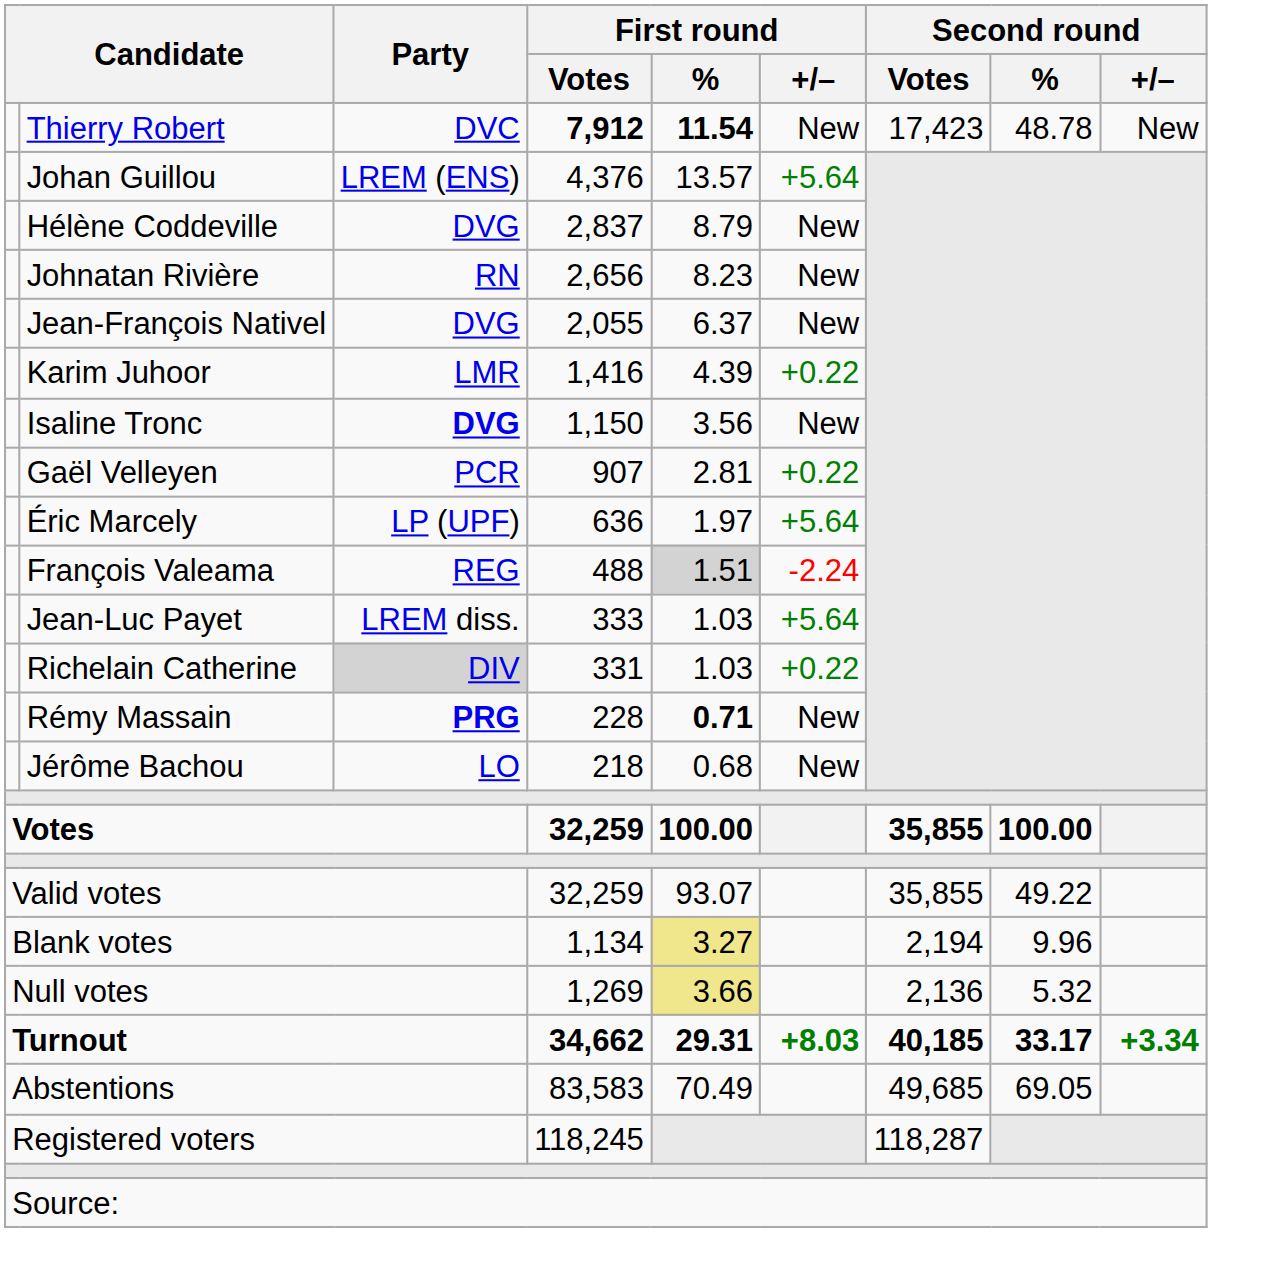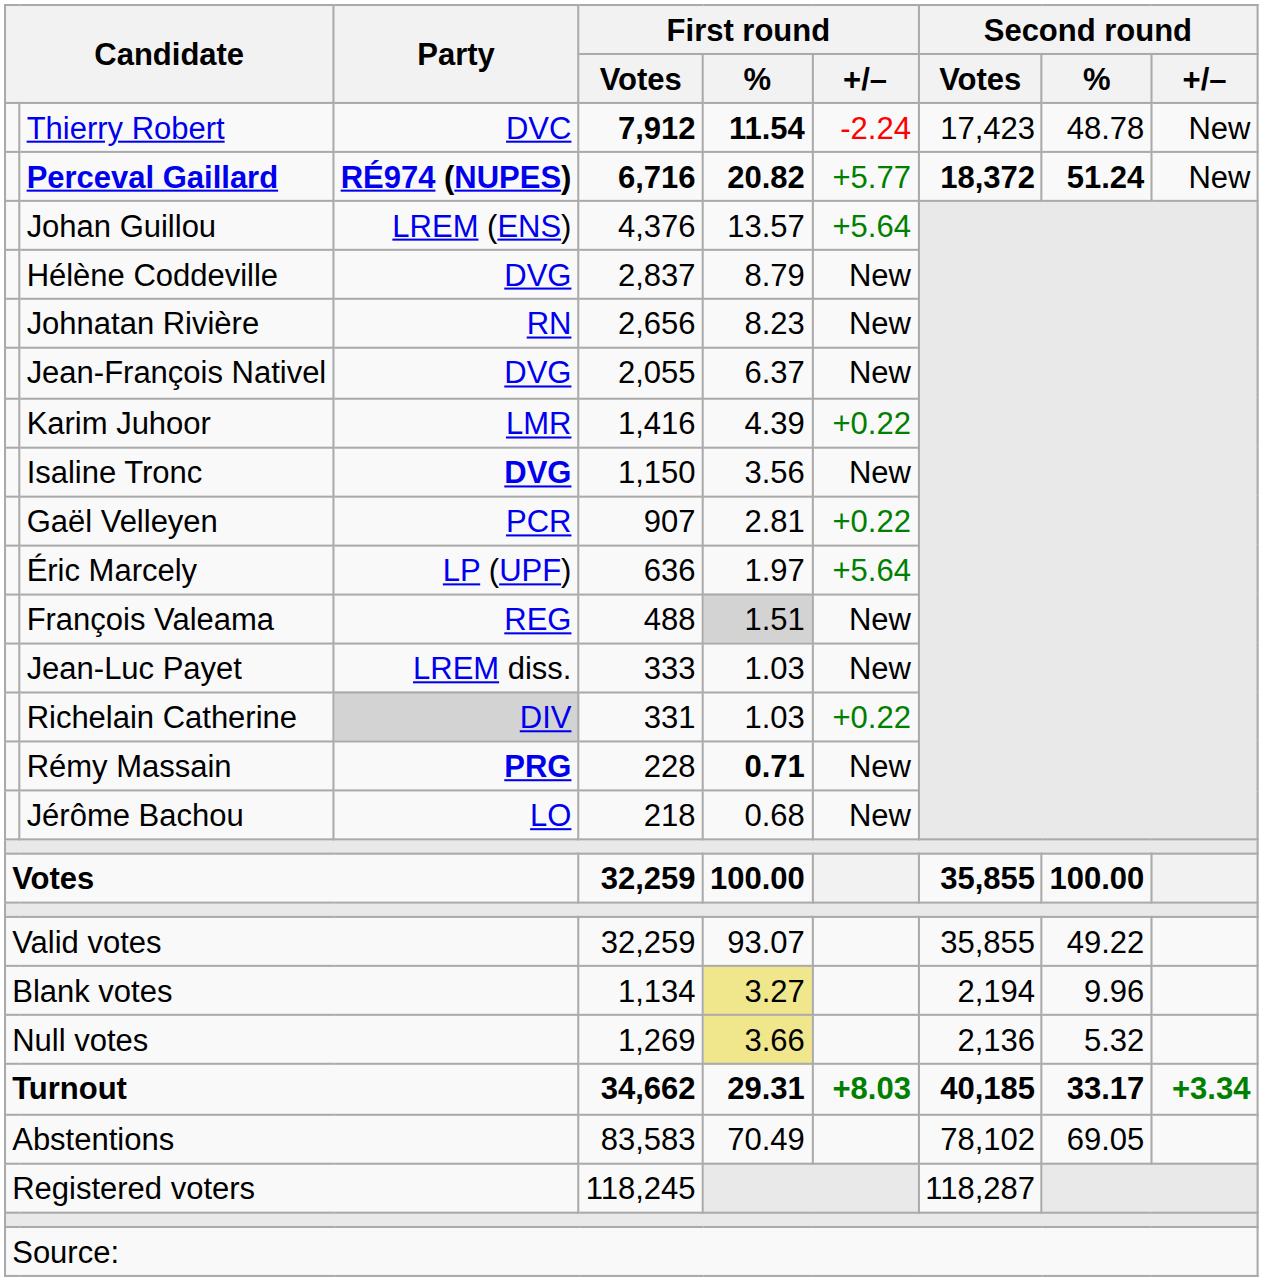(828, 128) New -> (876, 128) -2.24
+ row: (152, 177)
(824, 570) -2.24 -> (880, 619) New
(820, 619) +5.64 -> (880, 668) New
(936, 1089) 49,685 -> (988, 1138) 78,102
